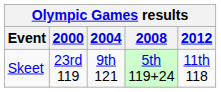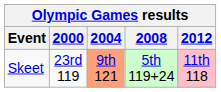(106, 68) no background -> (106, 68) lightsalmon background
(197, 68) no background -> (197, 68) pink background
